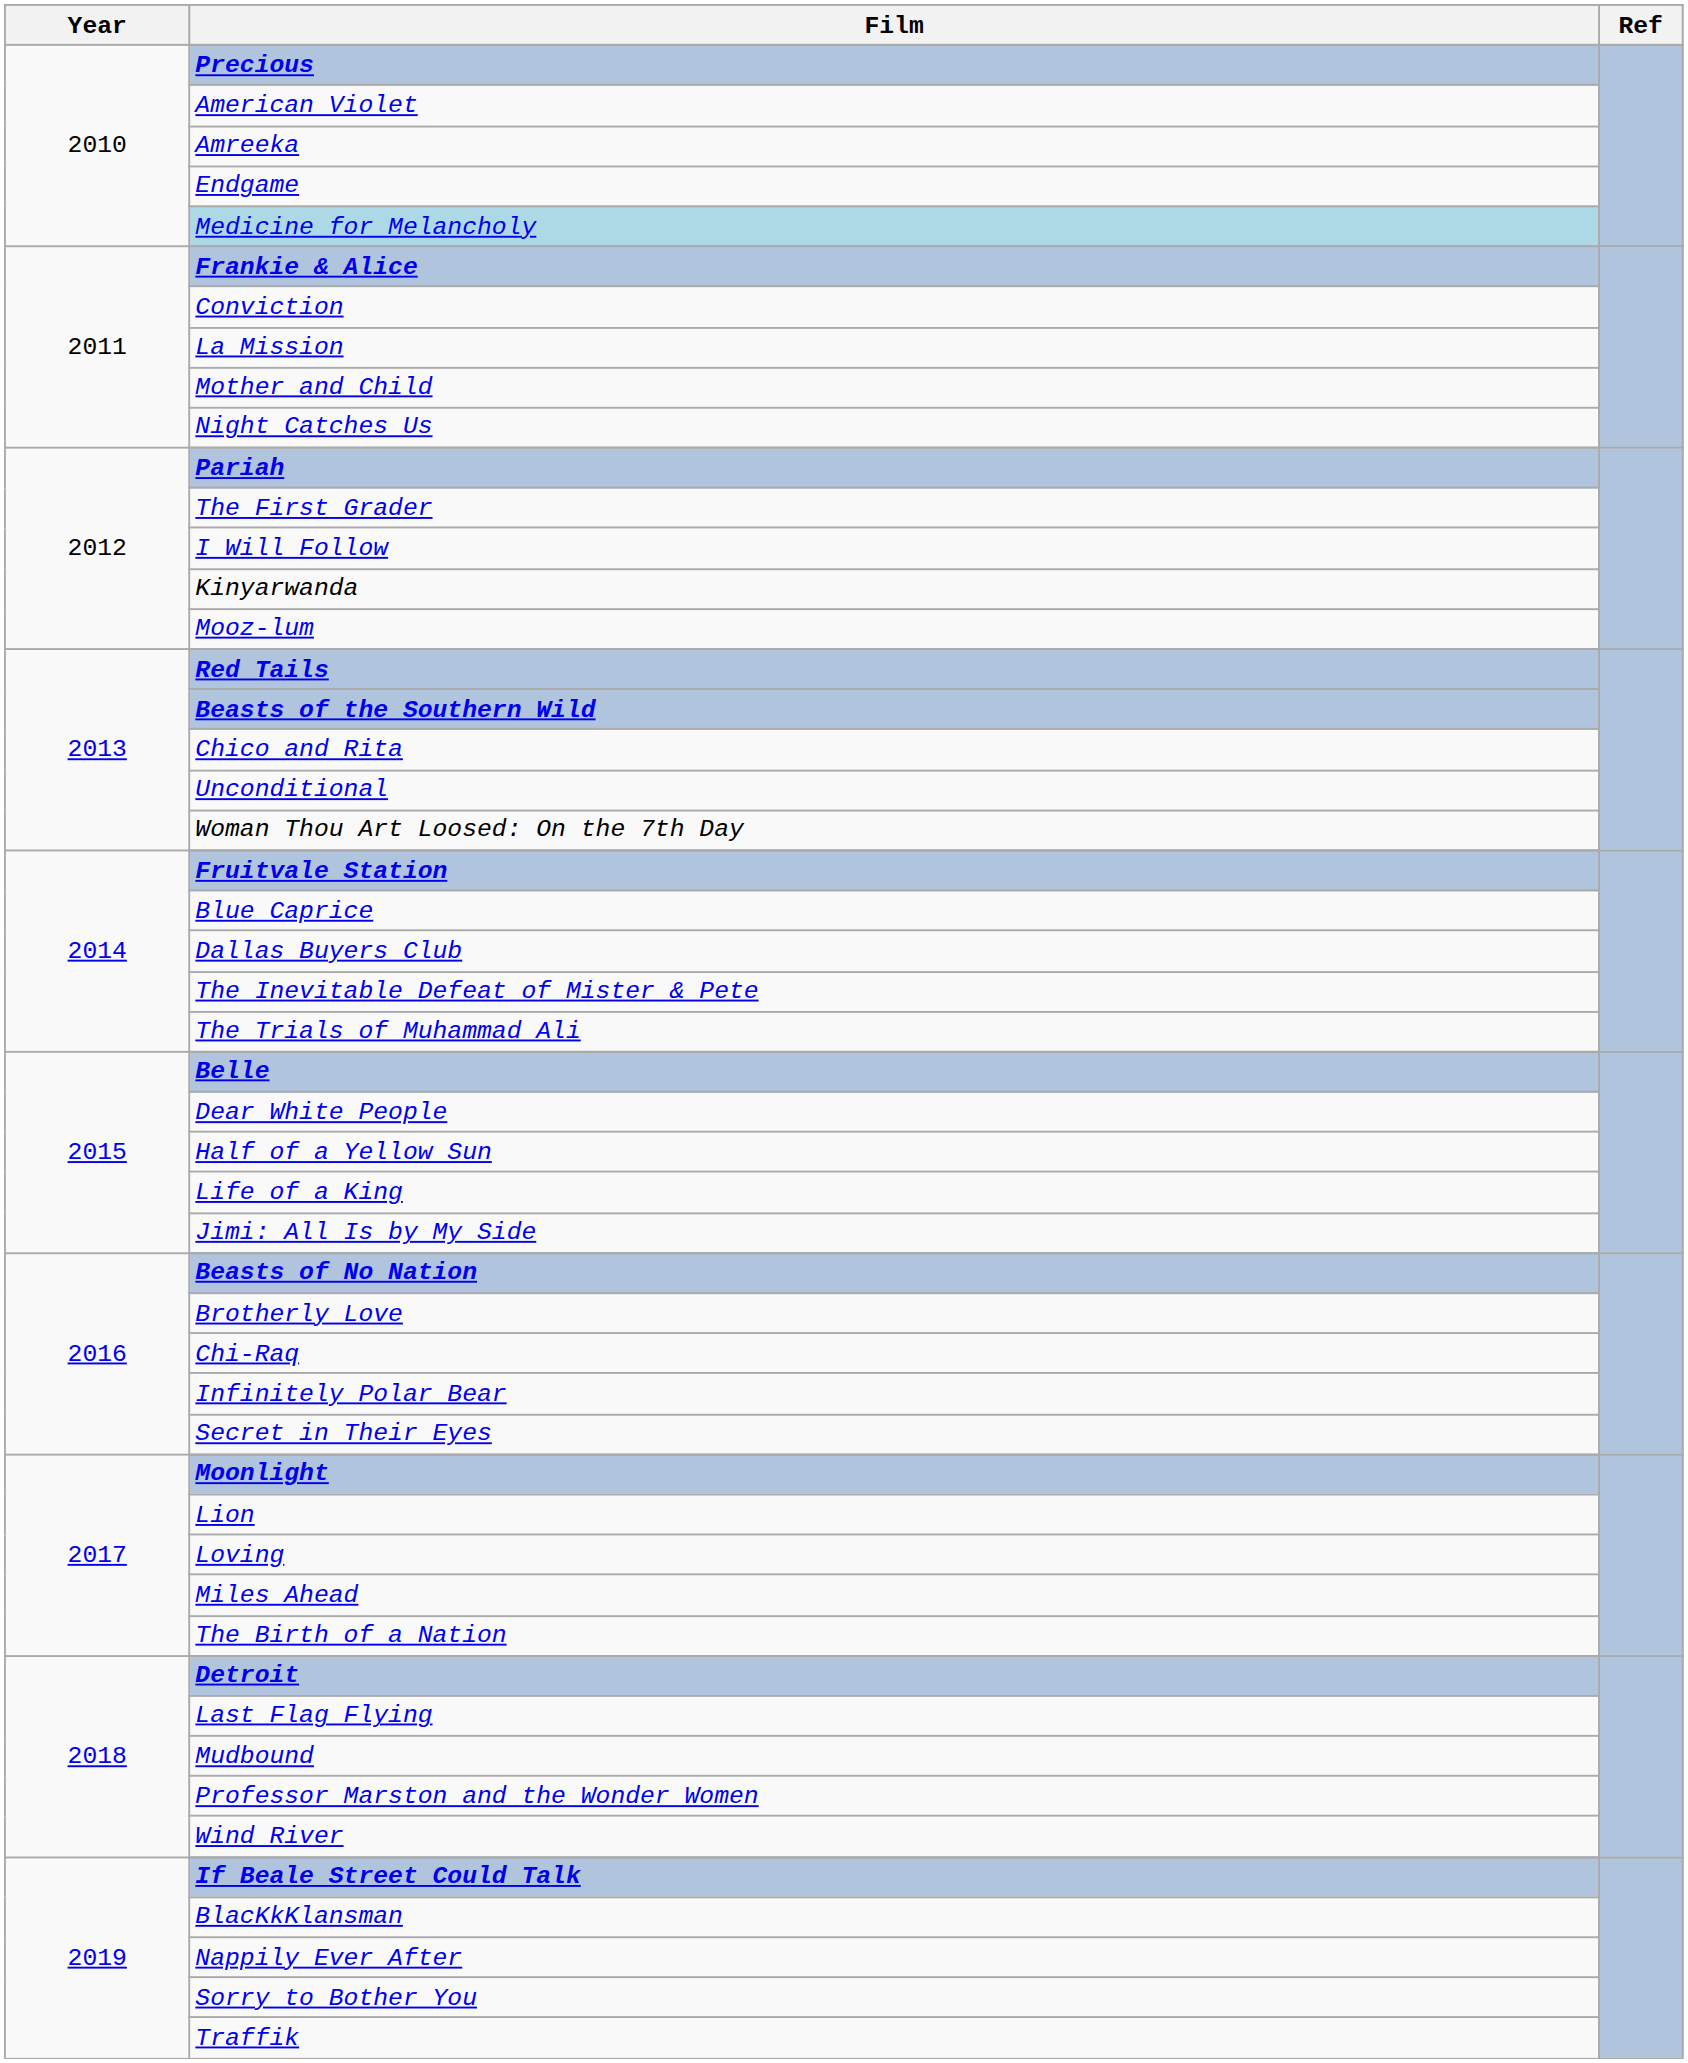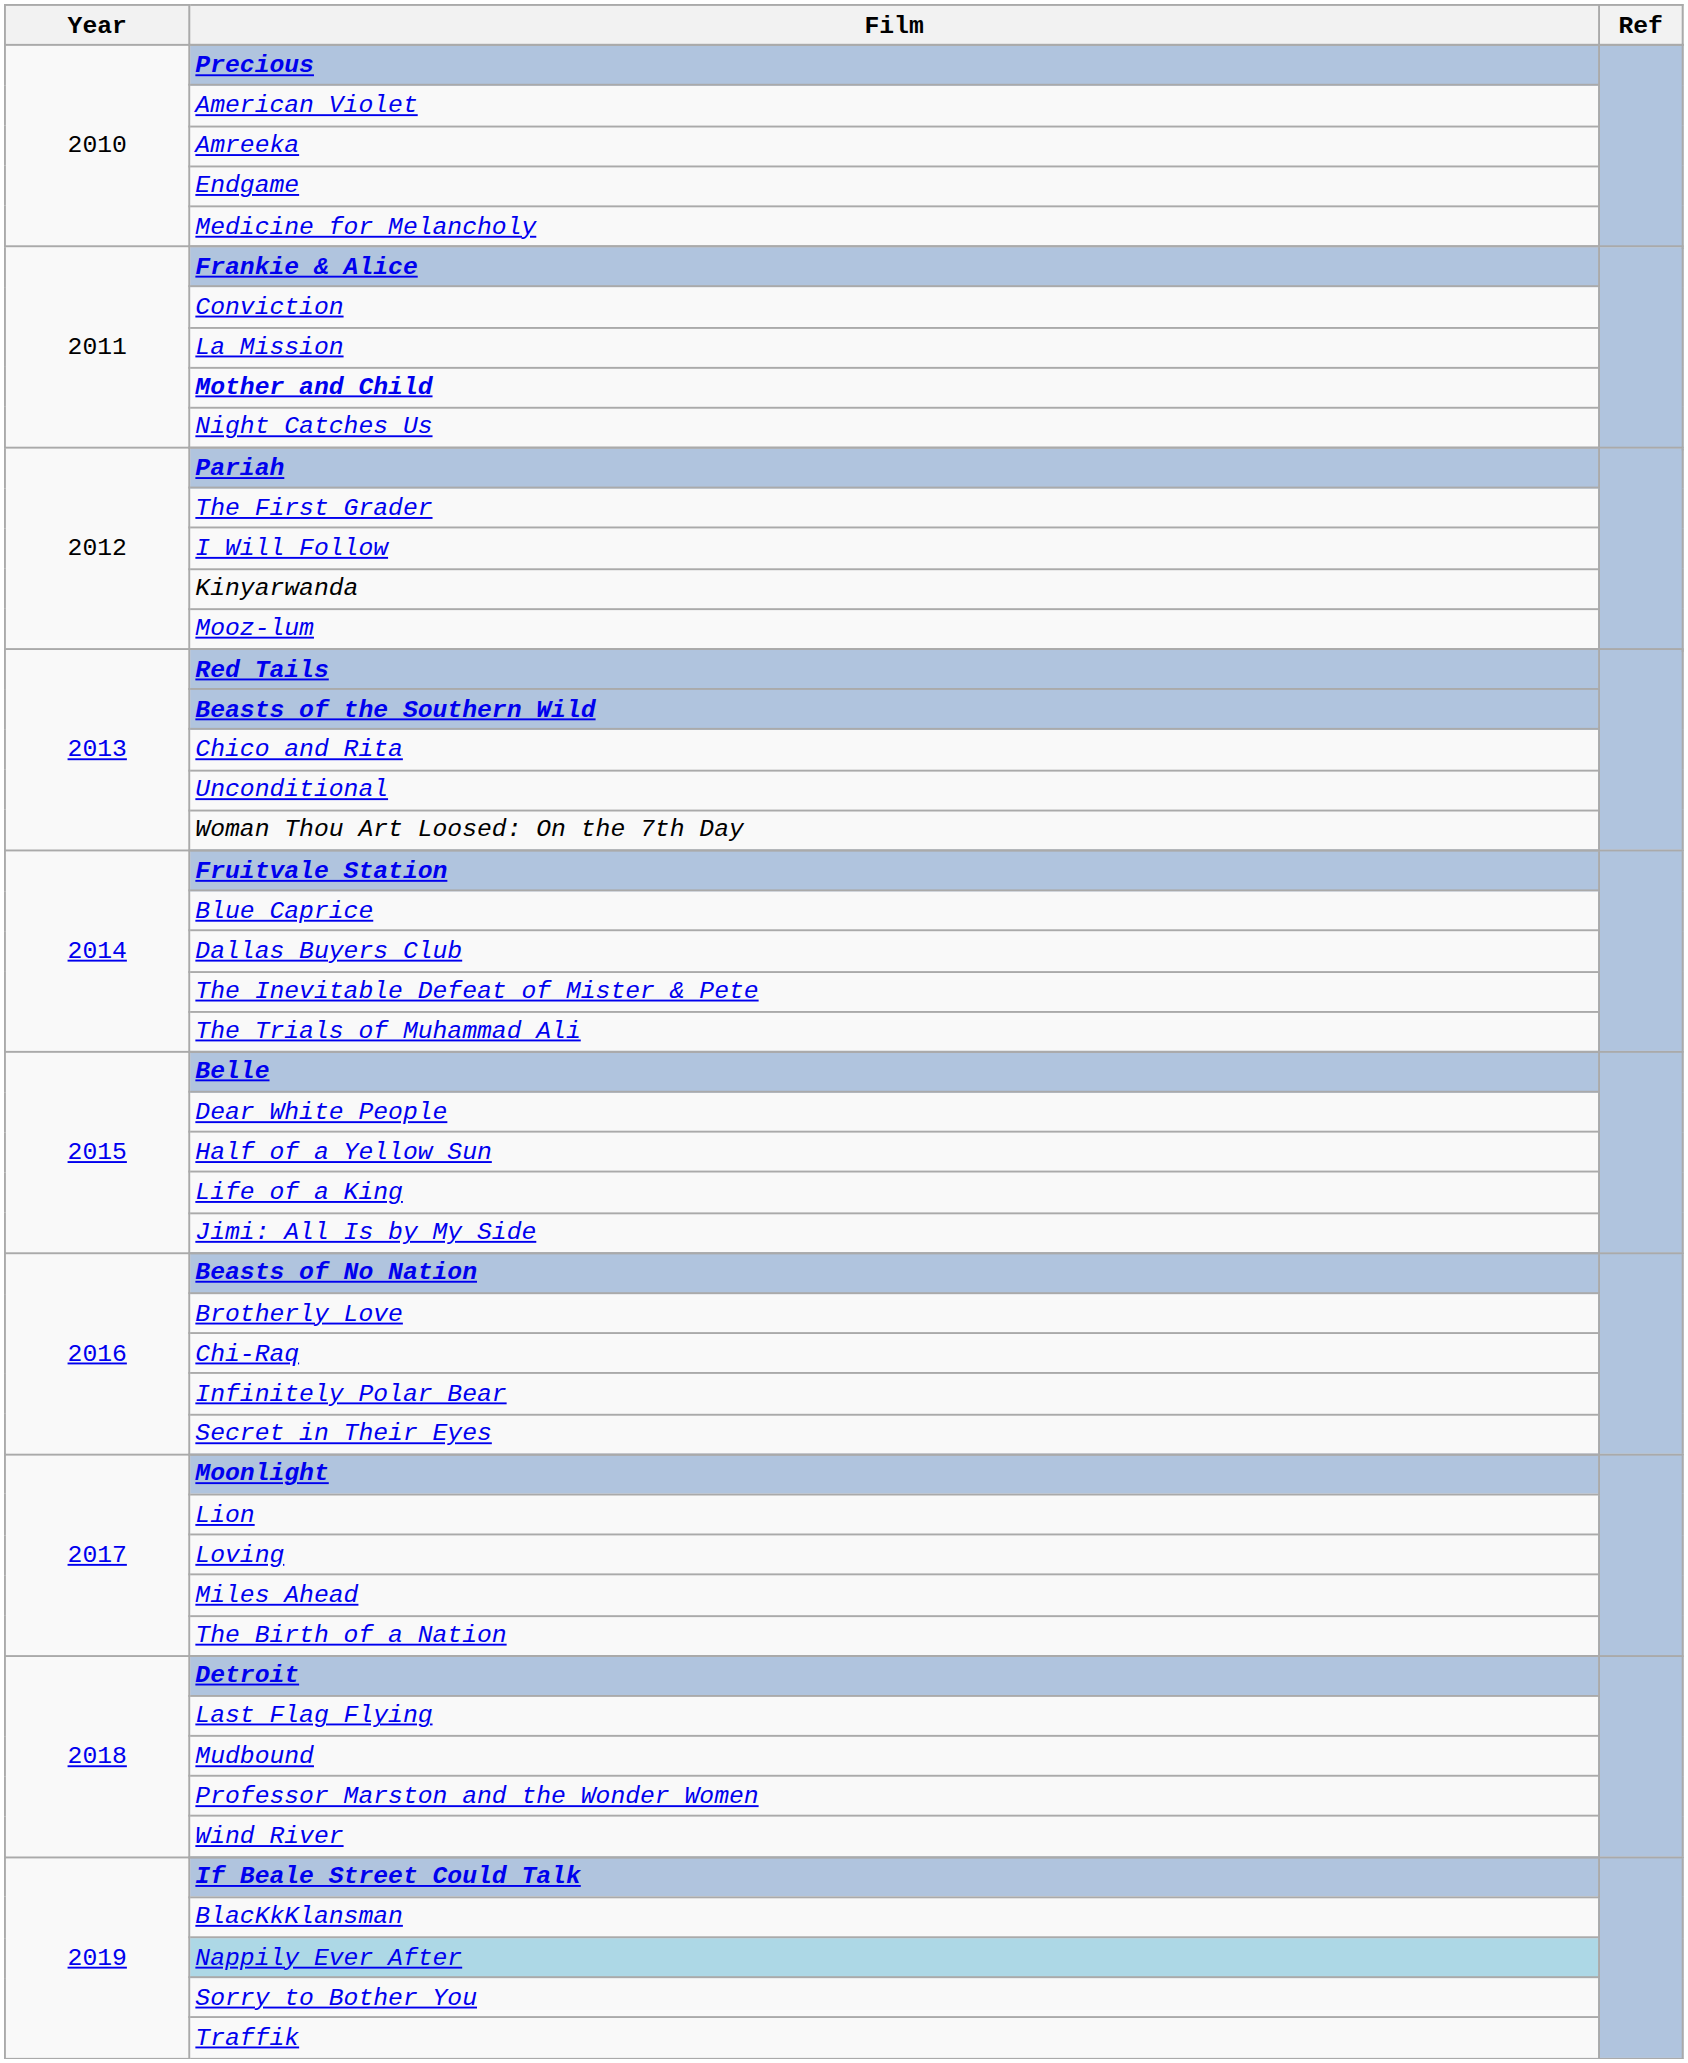(366, 226) lightblue background -> (366, 226) no background
(314, 387) normal -> (314, 387) bold
(329, 1957) no background -> (329, 1957) lightblue background
